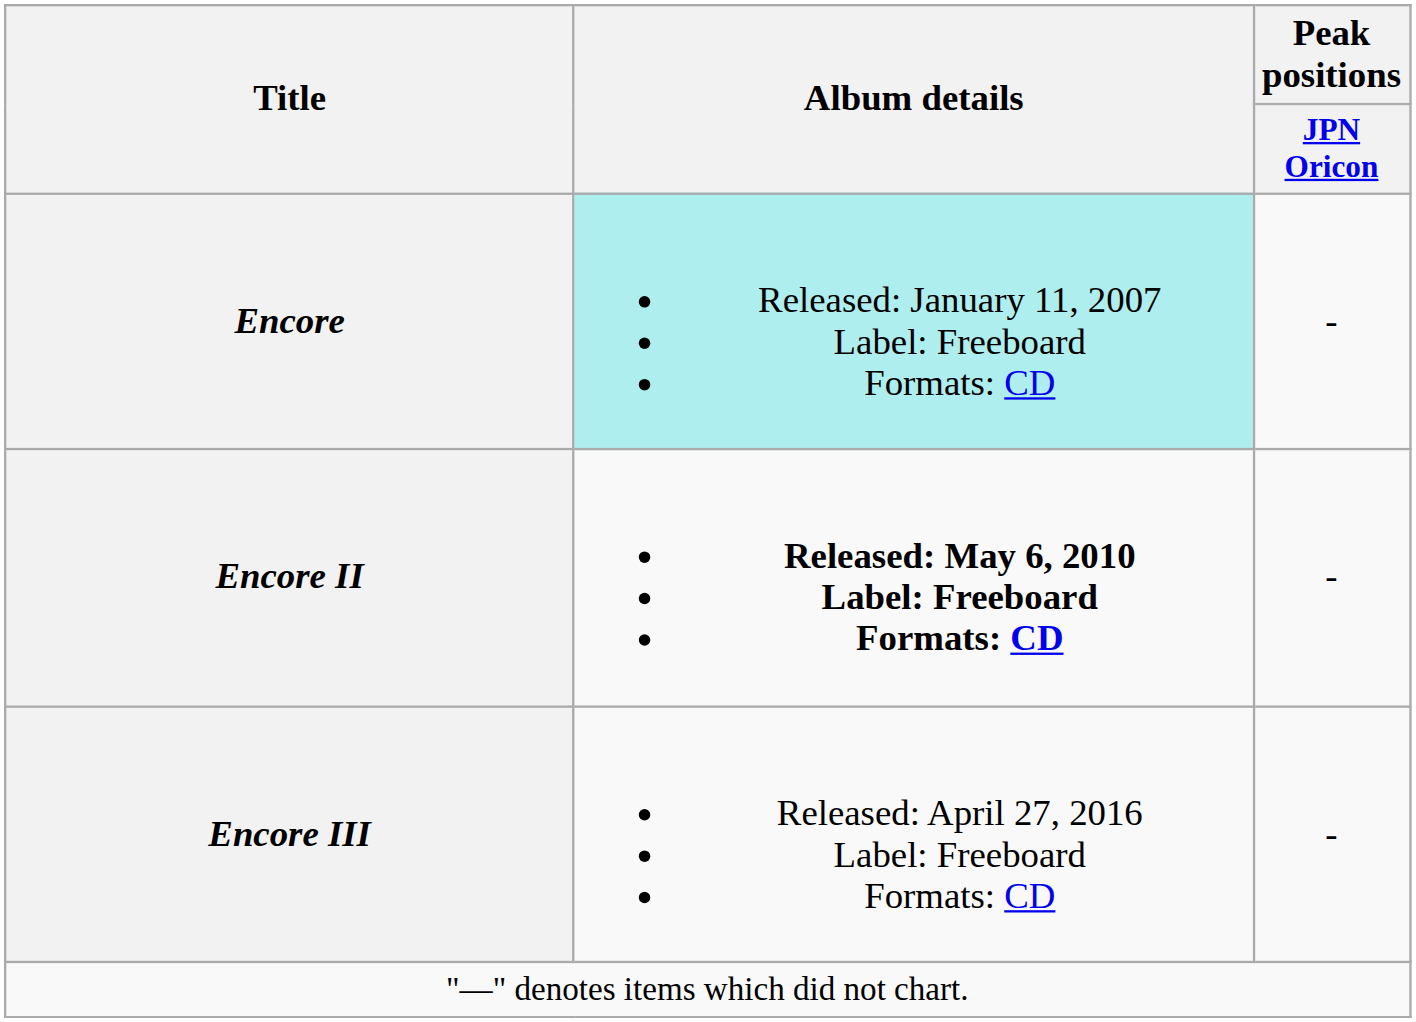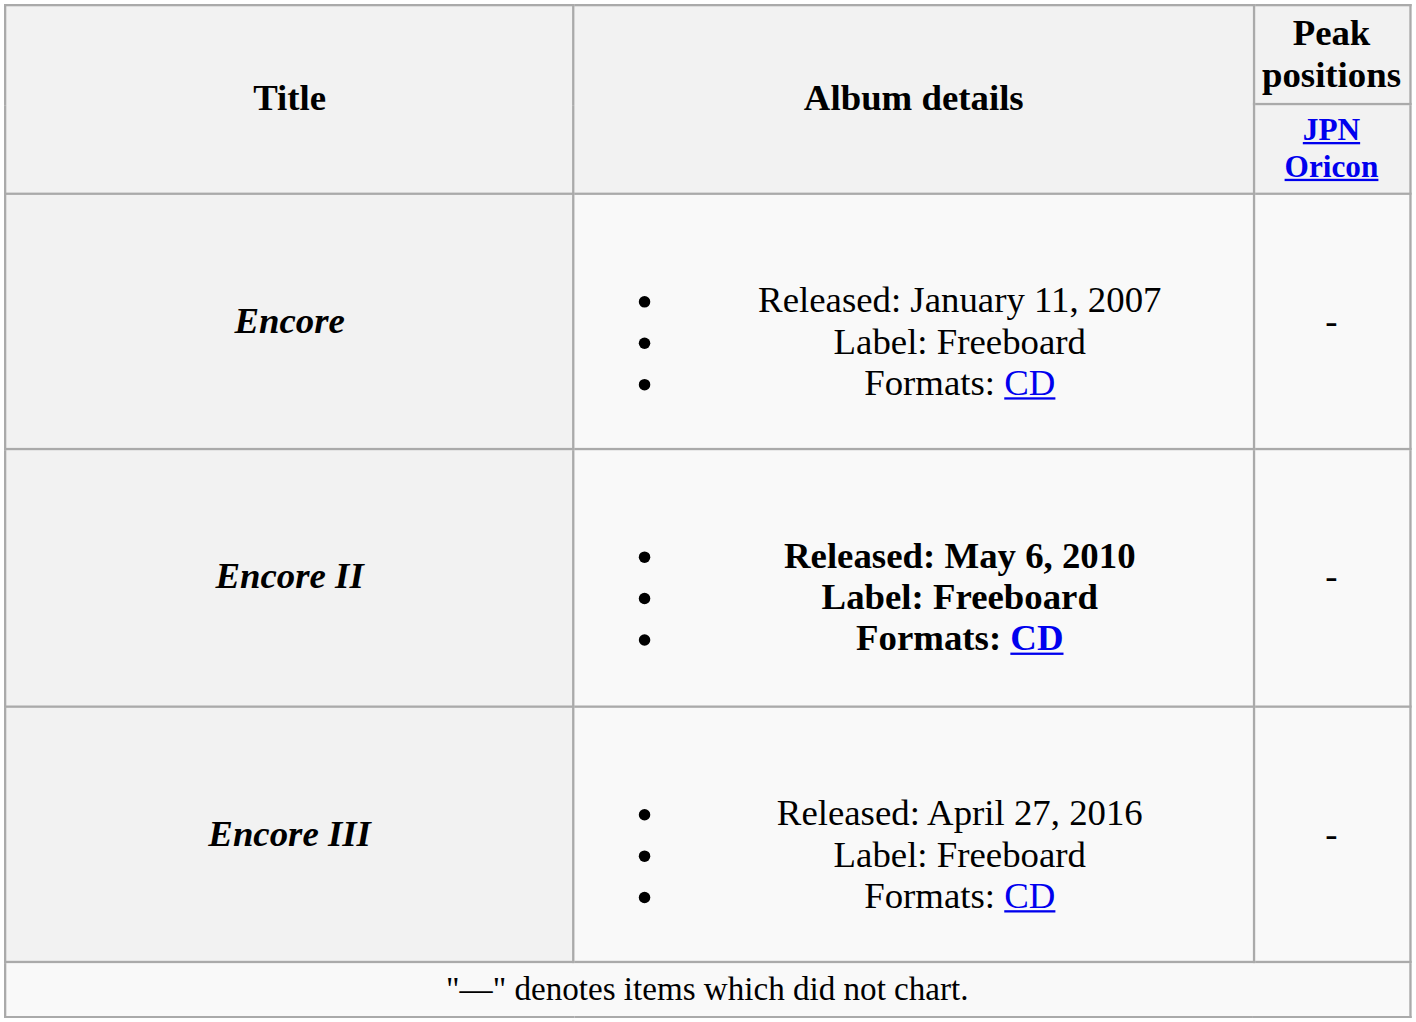(914, 342) paleturquoise background -> (914, 342) no background
